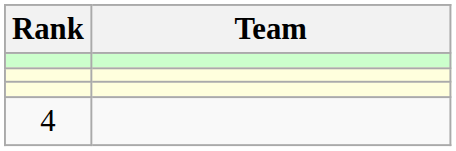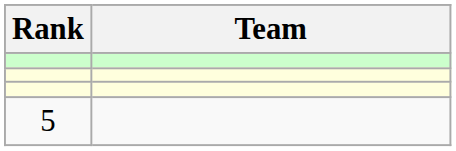(48, 120) 4 -> (48, 120) 5
